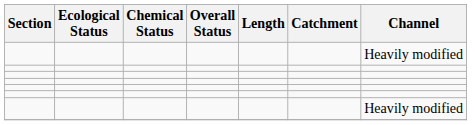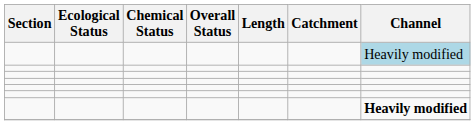(414, 53) no background -> (414, 53) lightblue background
(414, 108) normal -> (416, 108) bold
